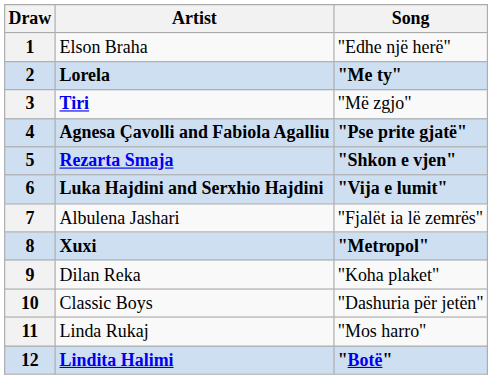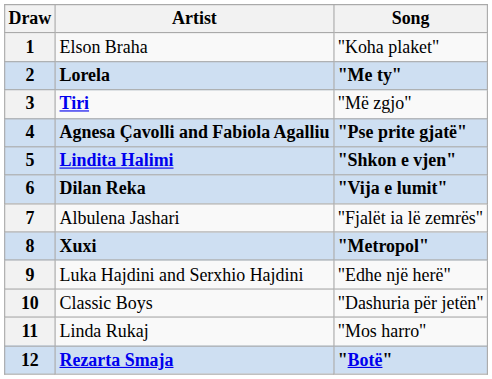(394, 47) "Edhe një herë" -> (388, 47) "Koha plaket"
(117, 160) Rezarta Smaja -> (117, 160) Lindita Halimi
(191, 189) Luka Hajdini and Serxhio Hajdini -> (103, 189) Dilan Reka
(100, 274) Dilan Reka -> (181, 274) Luka Hajdini and Serxhio Hajdini
(388, 274) "Koha plaket" -> (394, 274) "Edhe një herë"
(117, 359) Lindita Halimi -> (117, 359) Rezarta Smaja
